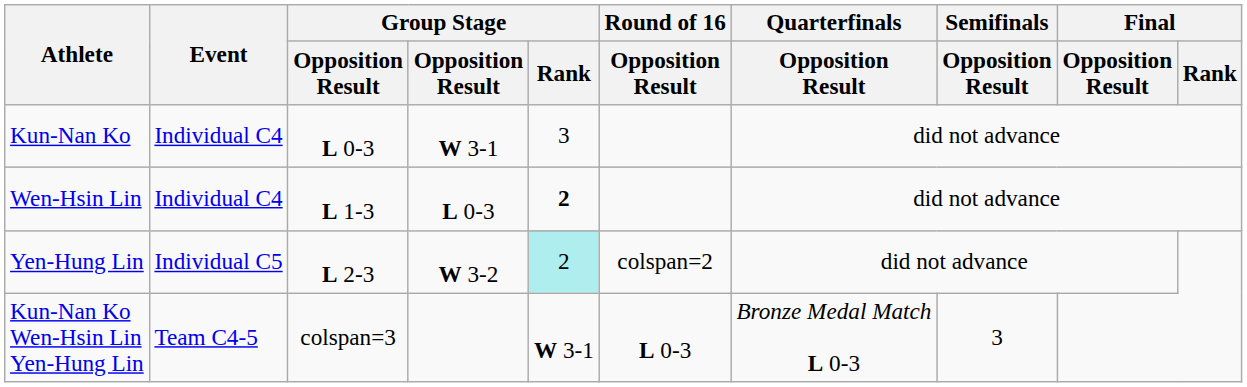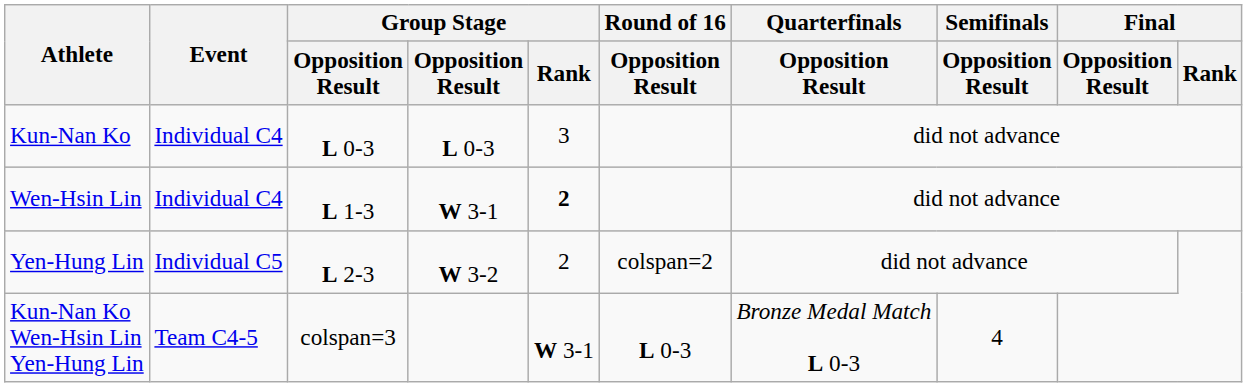(468, 148) W 3-1 -> (468, 148) L 0-3
(468, 211) L 0-3 -> (468, 211) W 3-1
(564, 261) paleturquoise background -> (564, 261) no background
(997, 337) 3 -> (997, 337) 4
